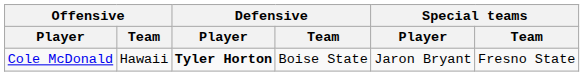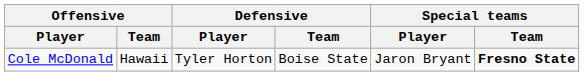(223, 60) bold -> (223, 60) normal
(527, 60) normal -> (527, 60) bold
